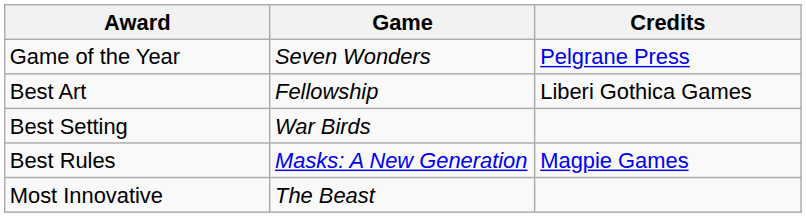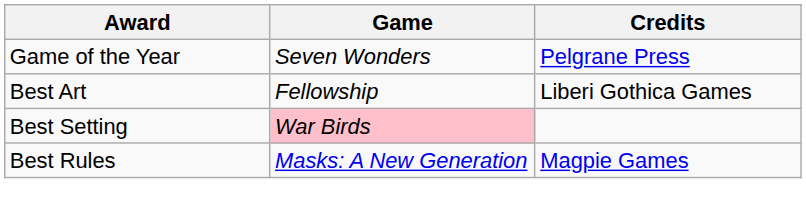(323, 126) no background -> (323, 126) pink background
- row: (86, 195)
